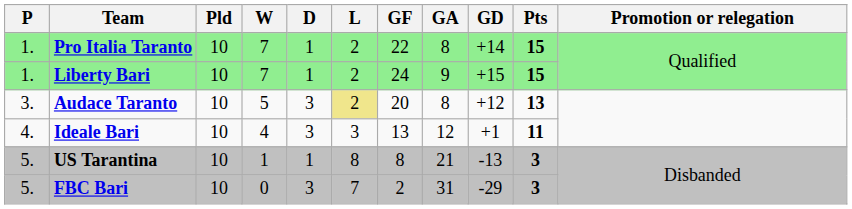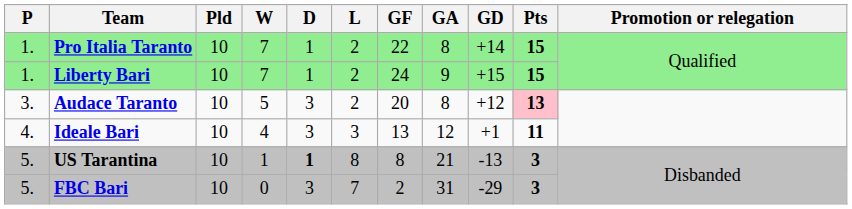(355, 103) khaki background -> (355, 103) no background
(536, 103) no background -> (536, 103) pink background
(309, 160) normal -> (309, 160) bold
